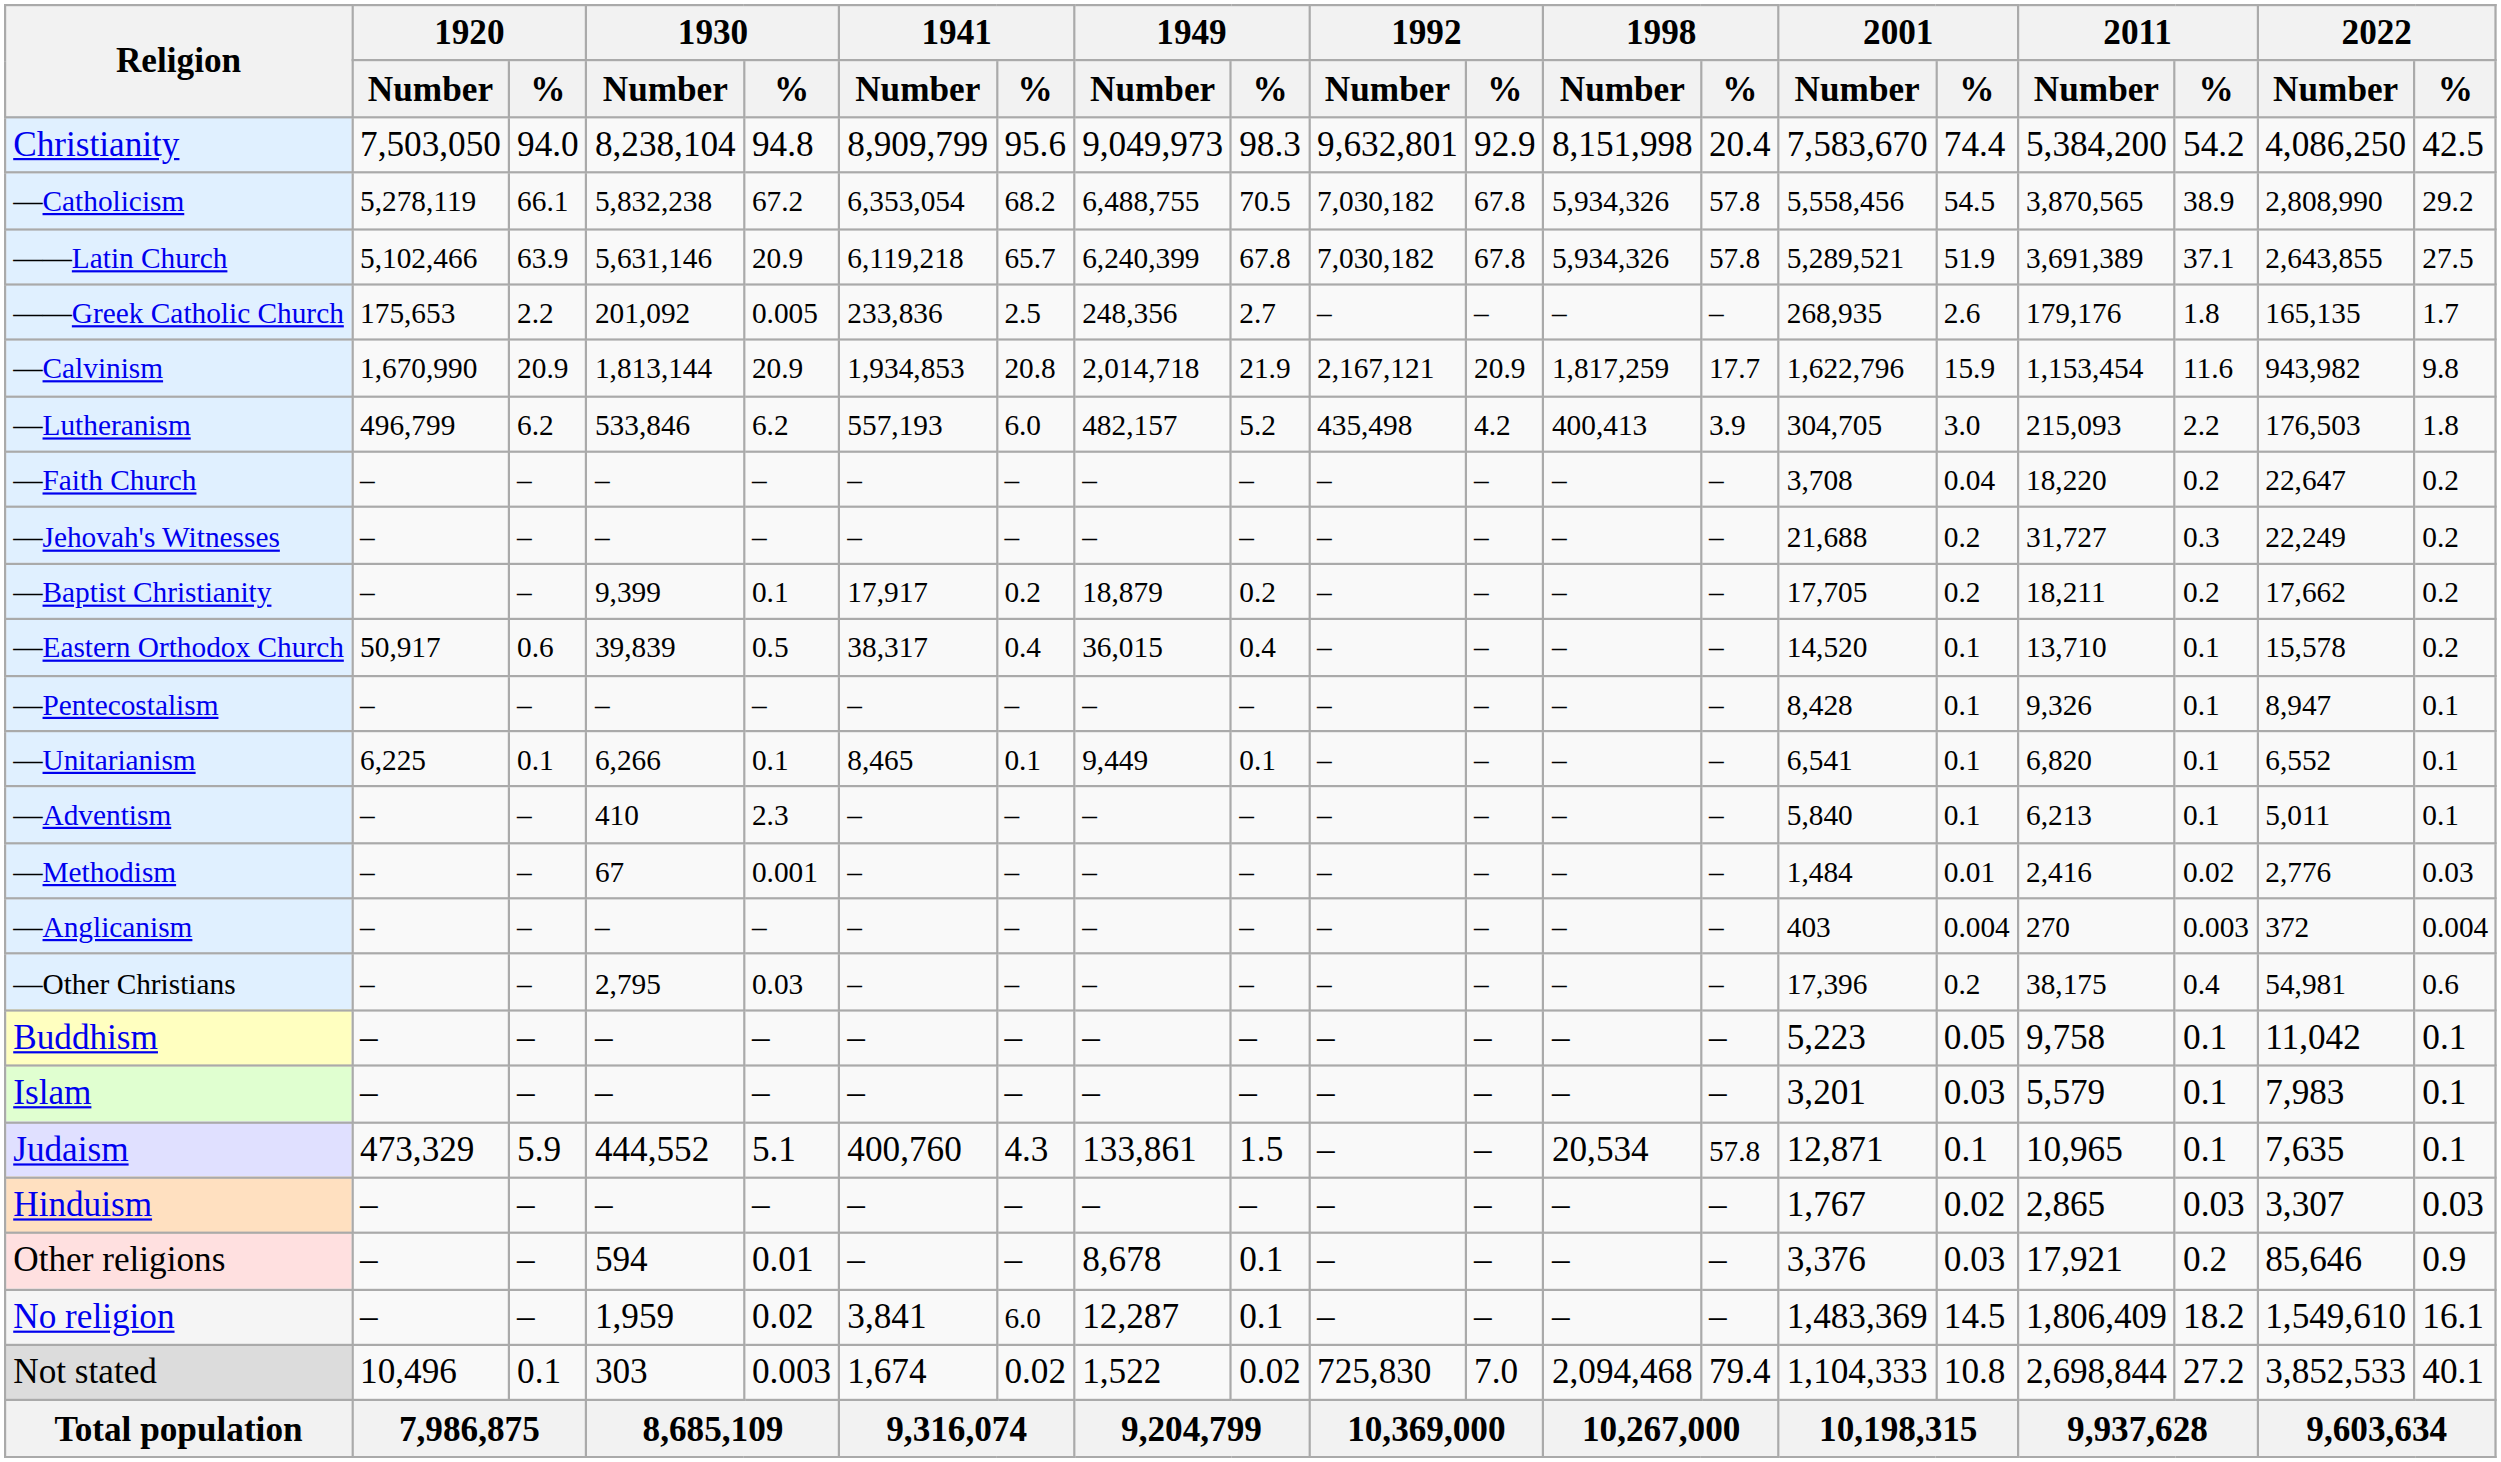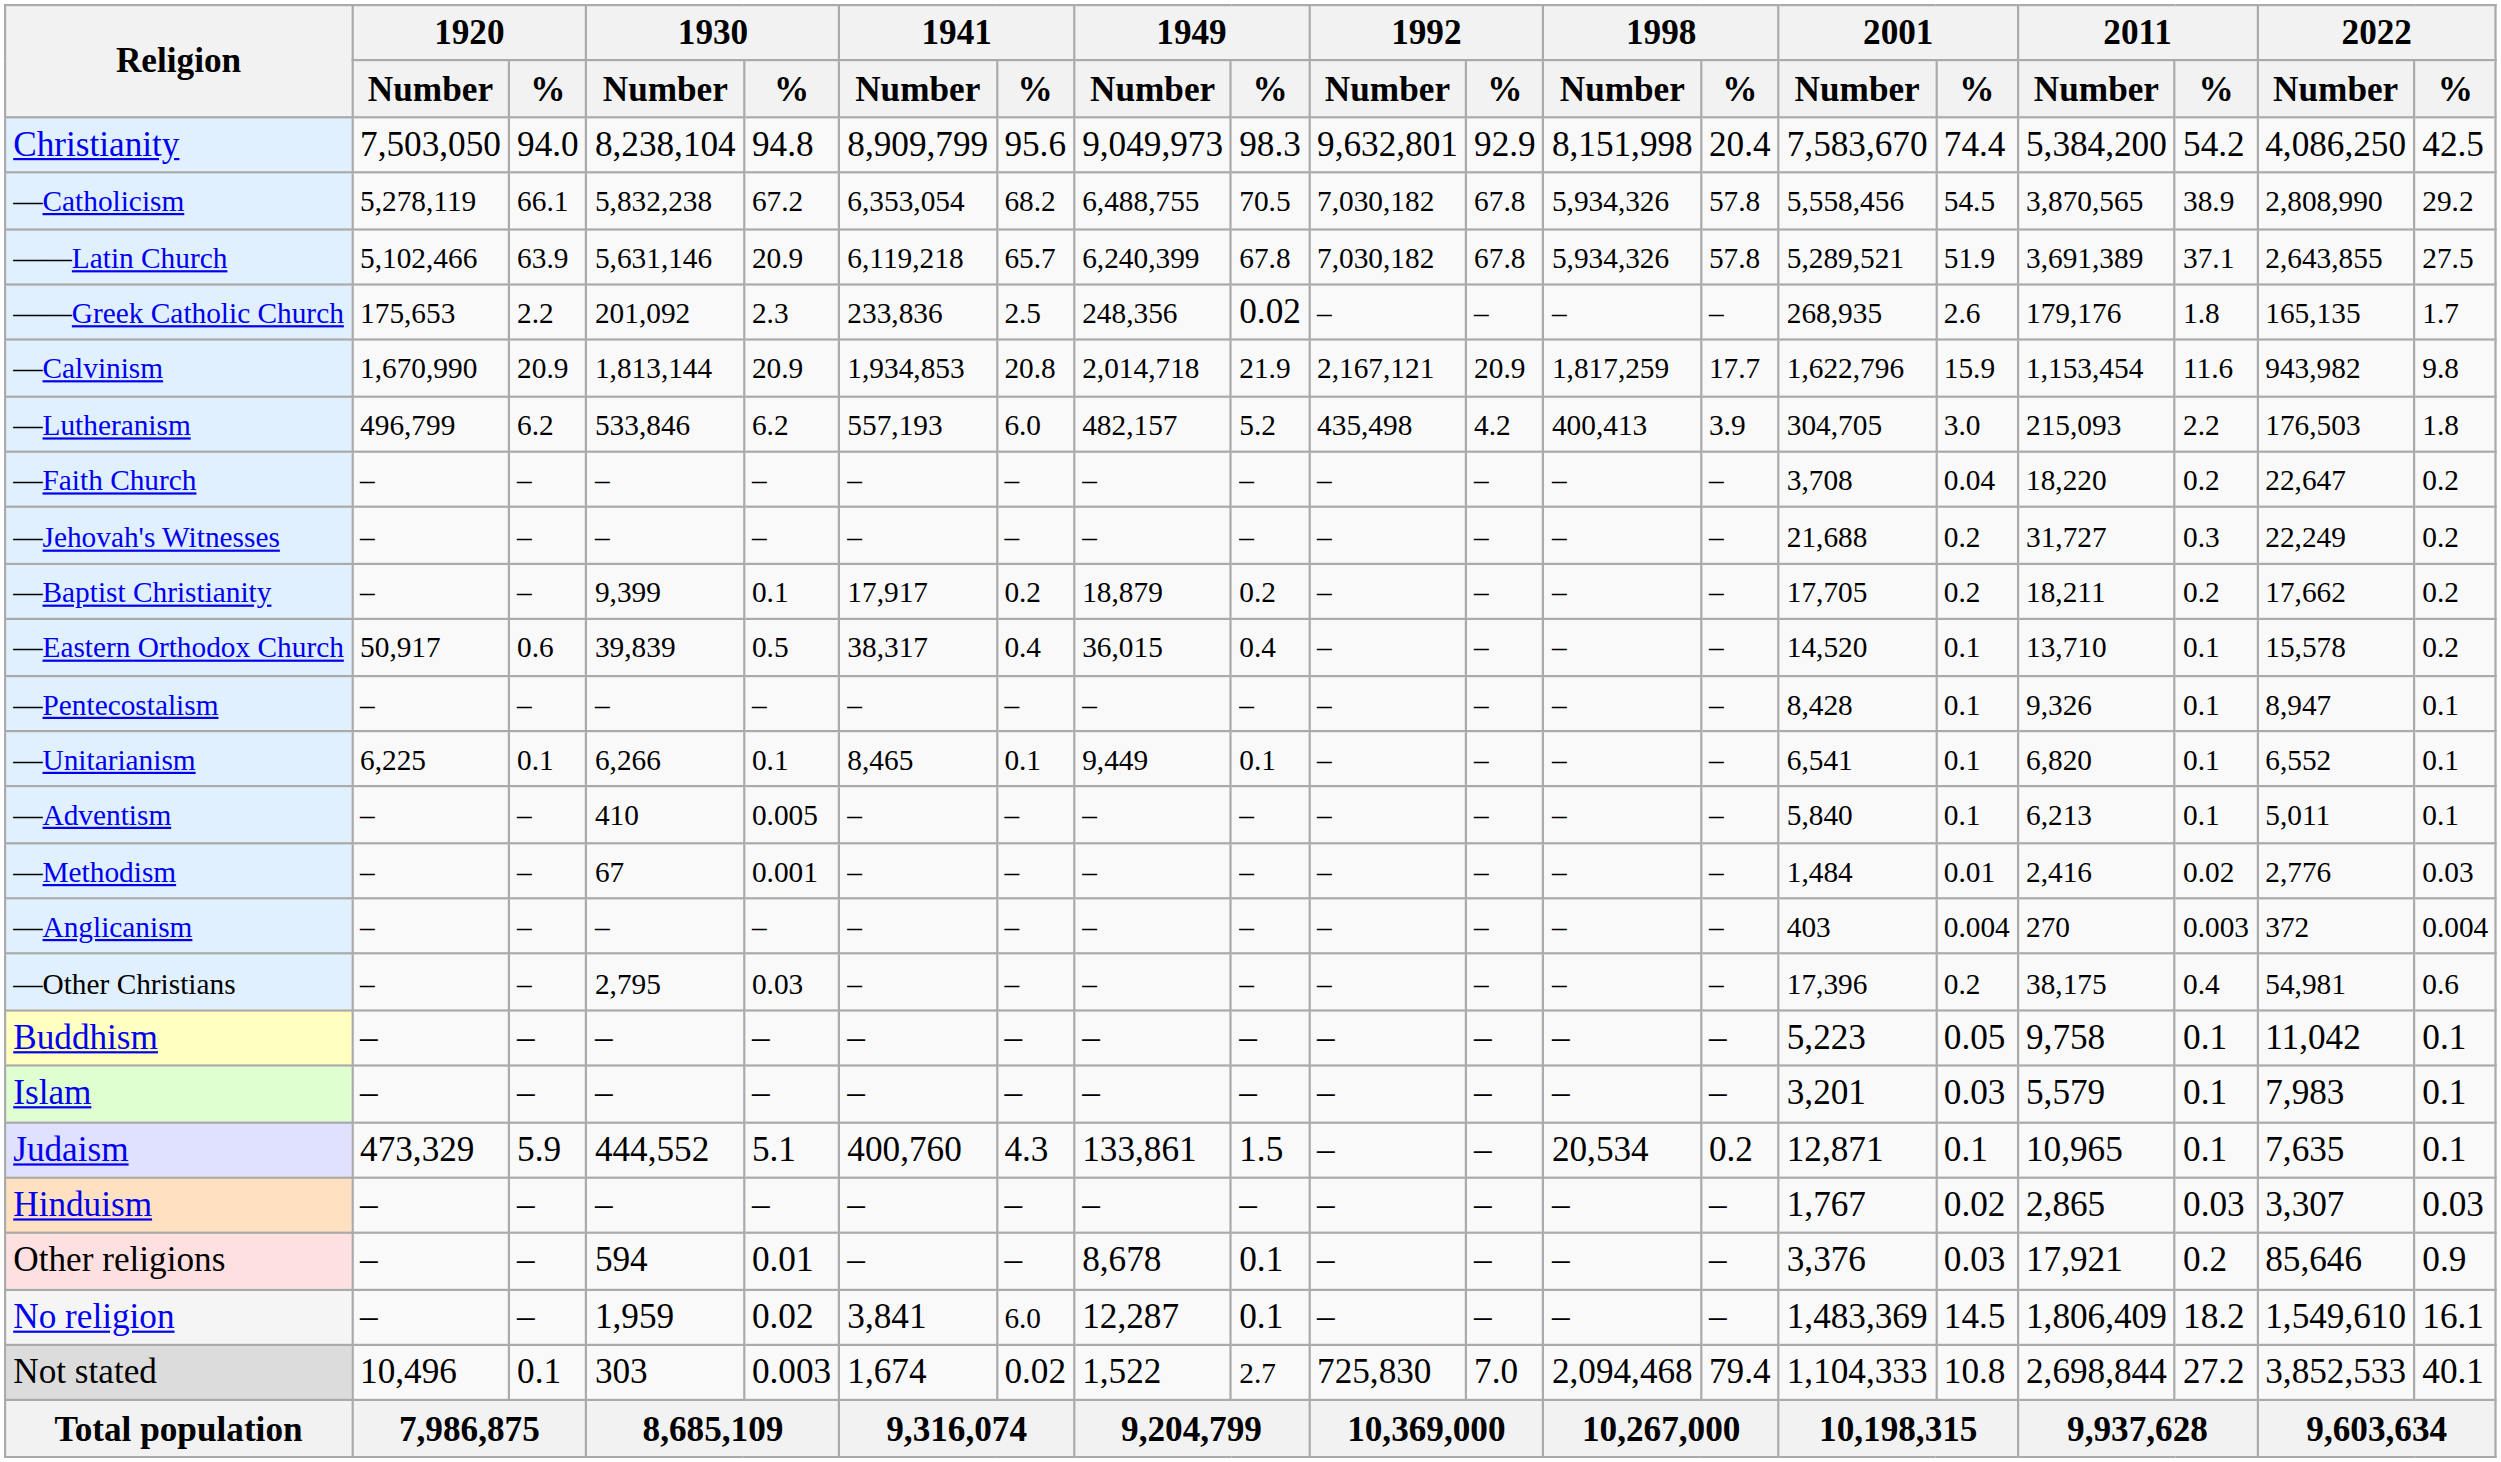(785, 313) 0.005 -> (770, 313) 2.3
(1258, 313) 2.7 -> (1270, 311) 0.02
(770, 816) 2.3 -> (785, 816) 0.005
(1735, 1151) 57.8 -> (1731, 1148) 0.2
(1270, 1372) 0.02 -> (1258, 1374) 2.7
